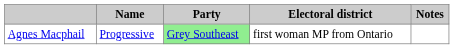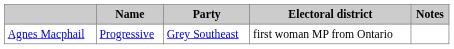(203, 34) lightgreen background -> (203, 34) no background
